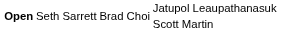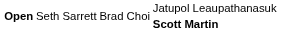(183, 24) normal -> (186, 24) bold
